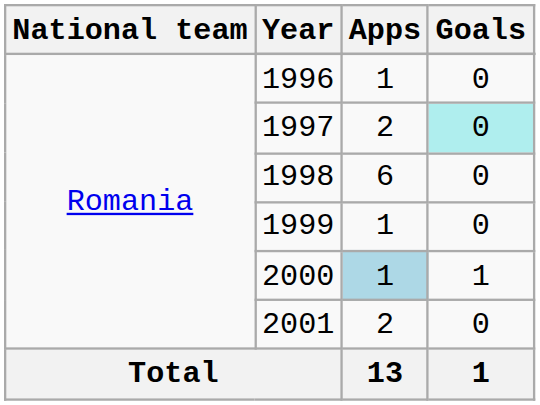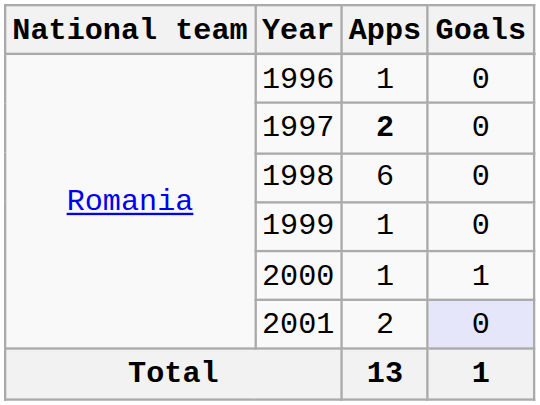(385, 128) normal -> (385, 128) bold
(481, 128) paleturquoise background -> (481, 128) no background
(385, 276) lightblue background -> (385, 276) no background
(481, 325) no background -> (481, 325) lavender background
